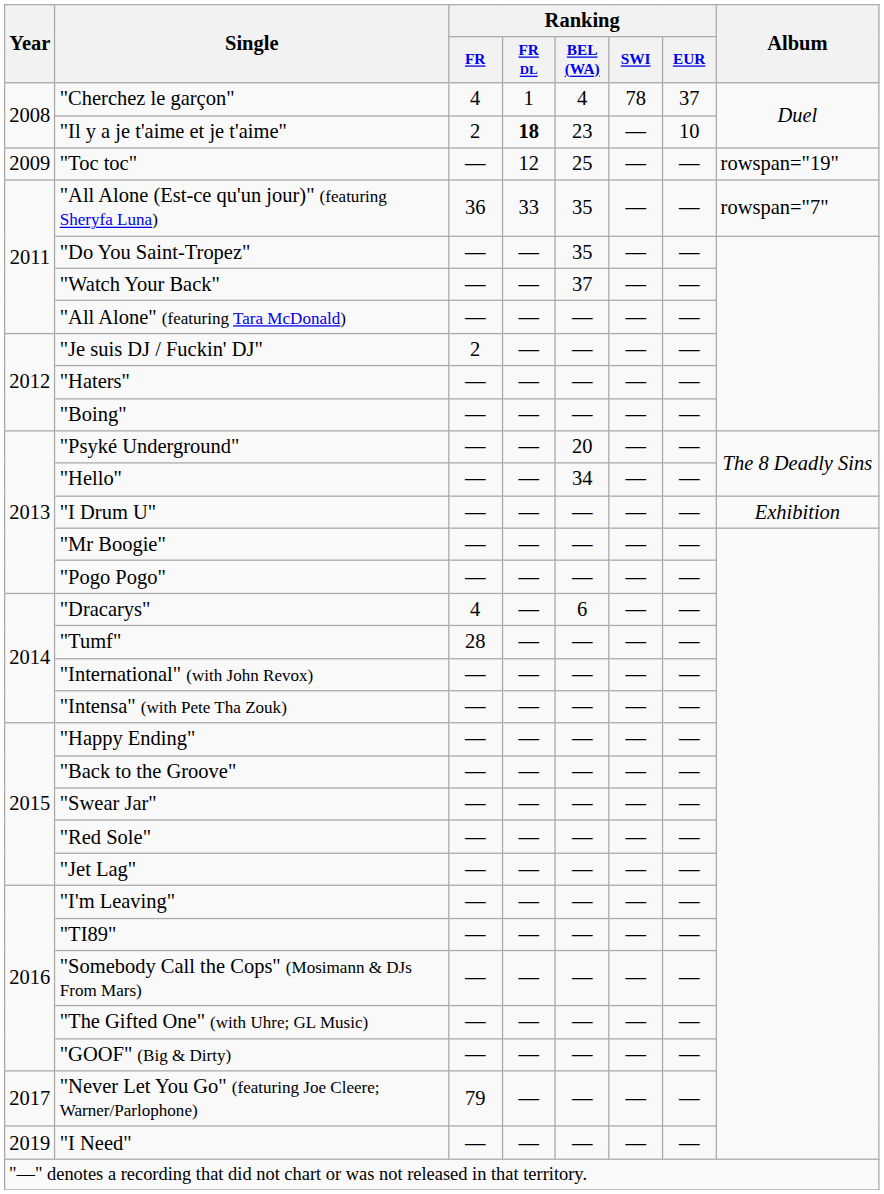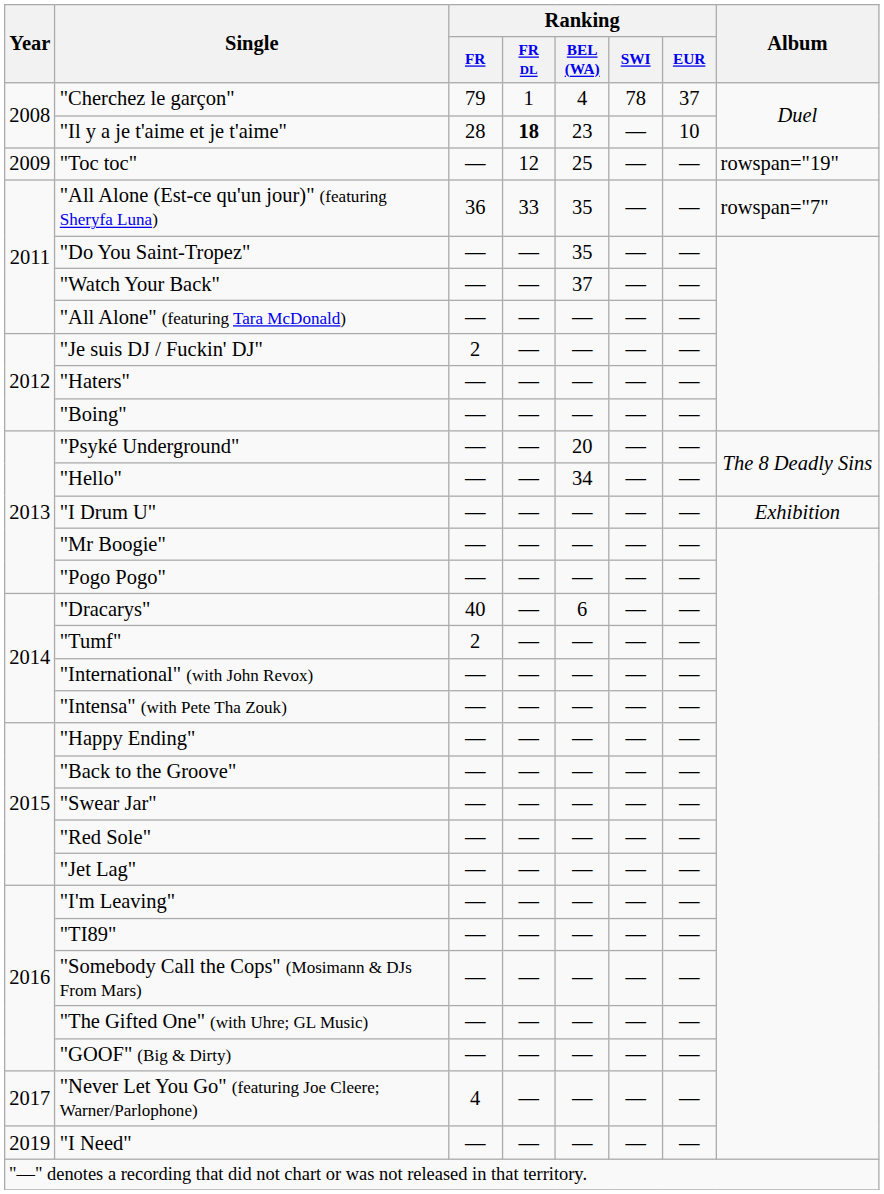(475, 99) 4 -> (475, 99) 79
(475, 131) 2 -> (475, 131) 28
(475, 609) 4 -> (475, 609) 40
(475, 641) 28 -> (475, 641) 2
(475, 1098) 79 -> (475, 1098) 4
